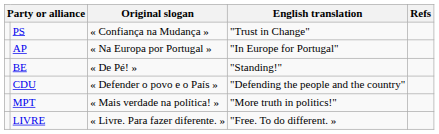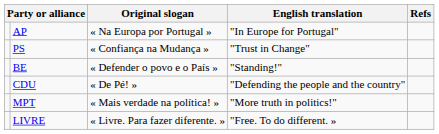rows swapped: (20, 48) <-> (19, 30)
(114, 66) « De Pé! » -> (154, 66) « Defender o povo e o País »
(154, 84) « Defender o povo e o País » -> (114, 84) « De Pé! »
